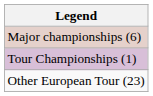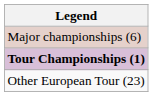(72, 59) normal -> (76, 59) bold
